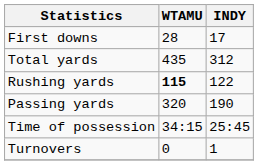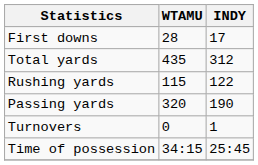(174, 82) bold -> (174, 82) normal
rows swapped: (45, 149) <-> (82, 127)
